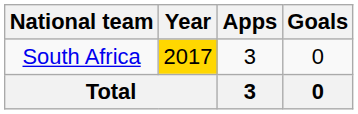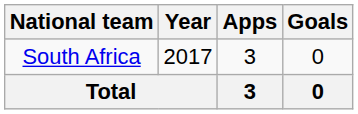(188, 56) gold background -> (188, 56) no background
